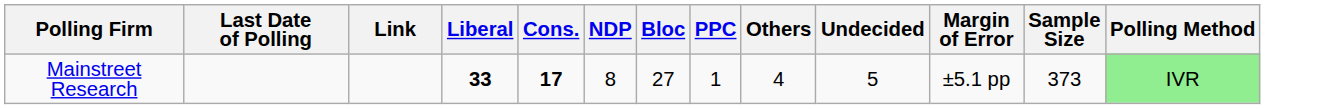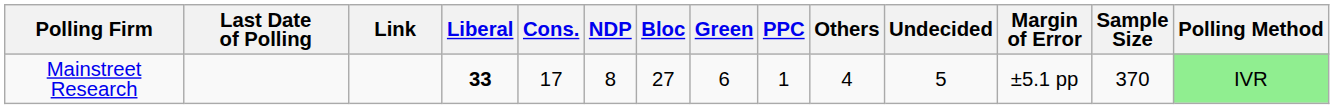+ column: (724, 30)
(551, 79) bold -> (551, 79) normal
(1064, 79) 373 -> (1133, 79) 370
